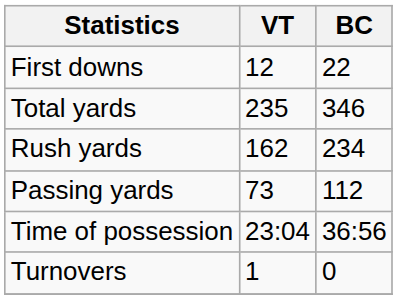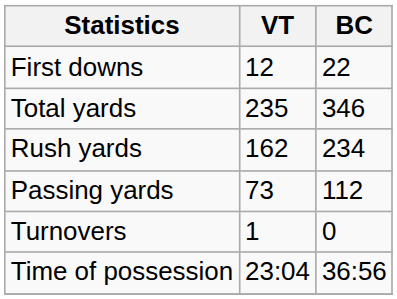rows swapped: (69, 272) <-> (122, 231)
